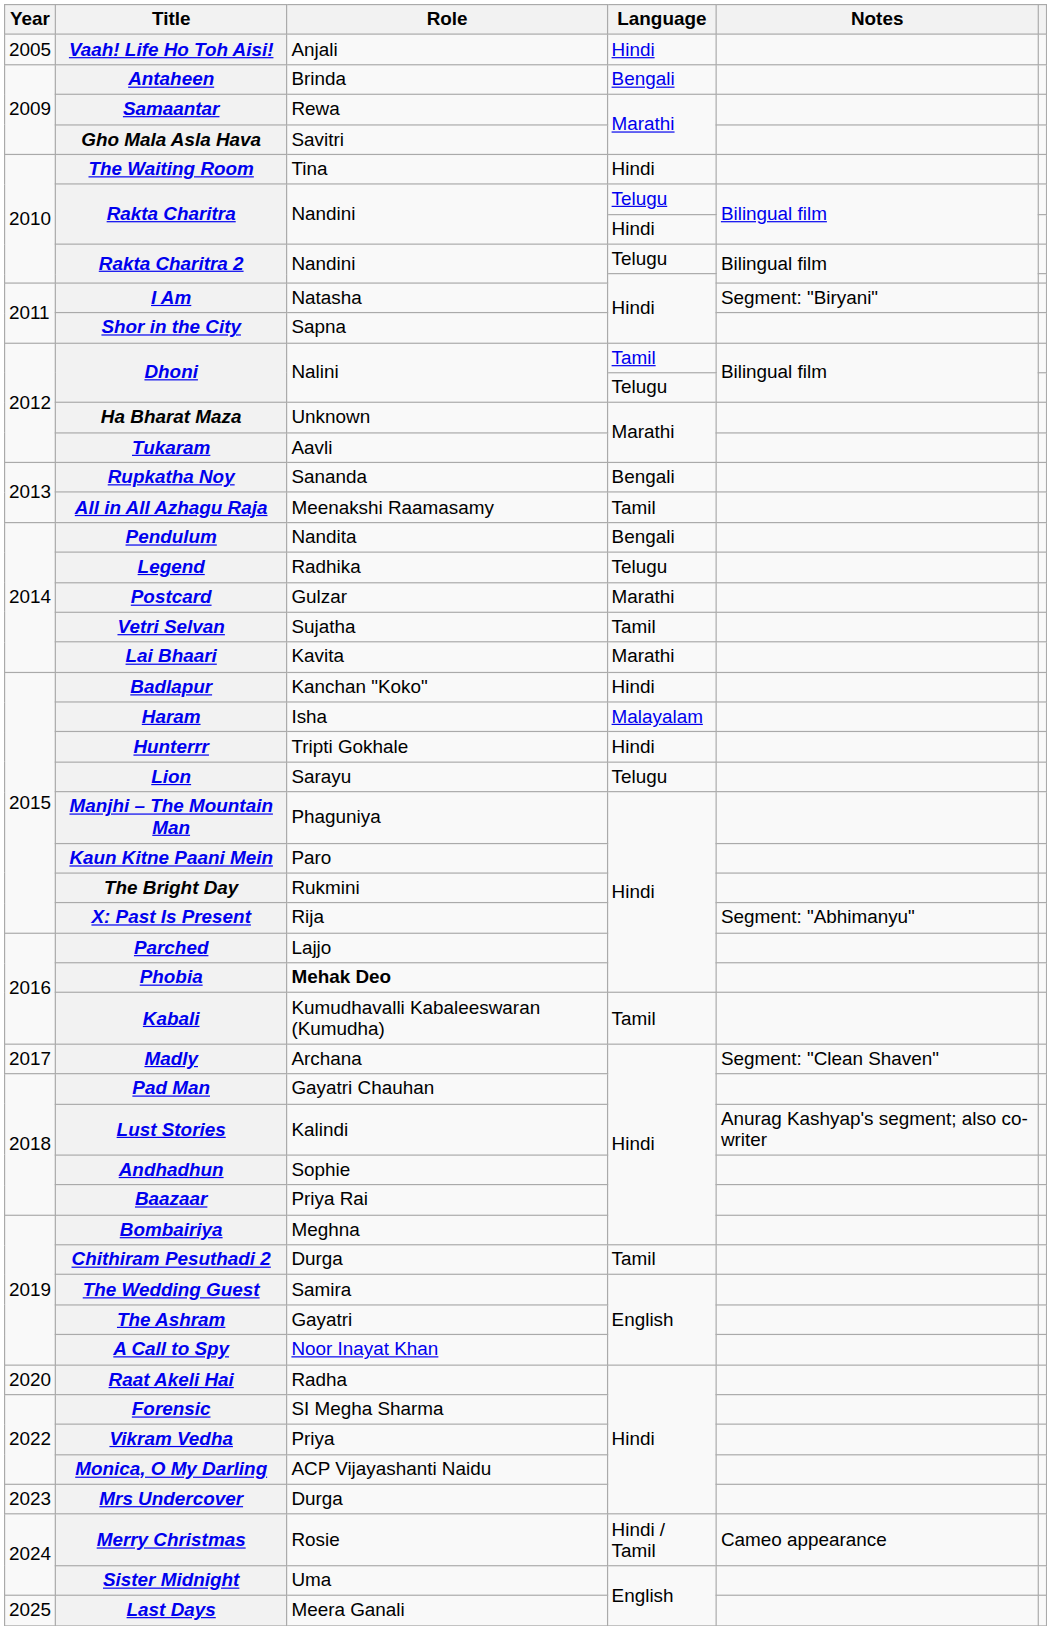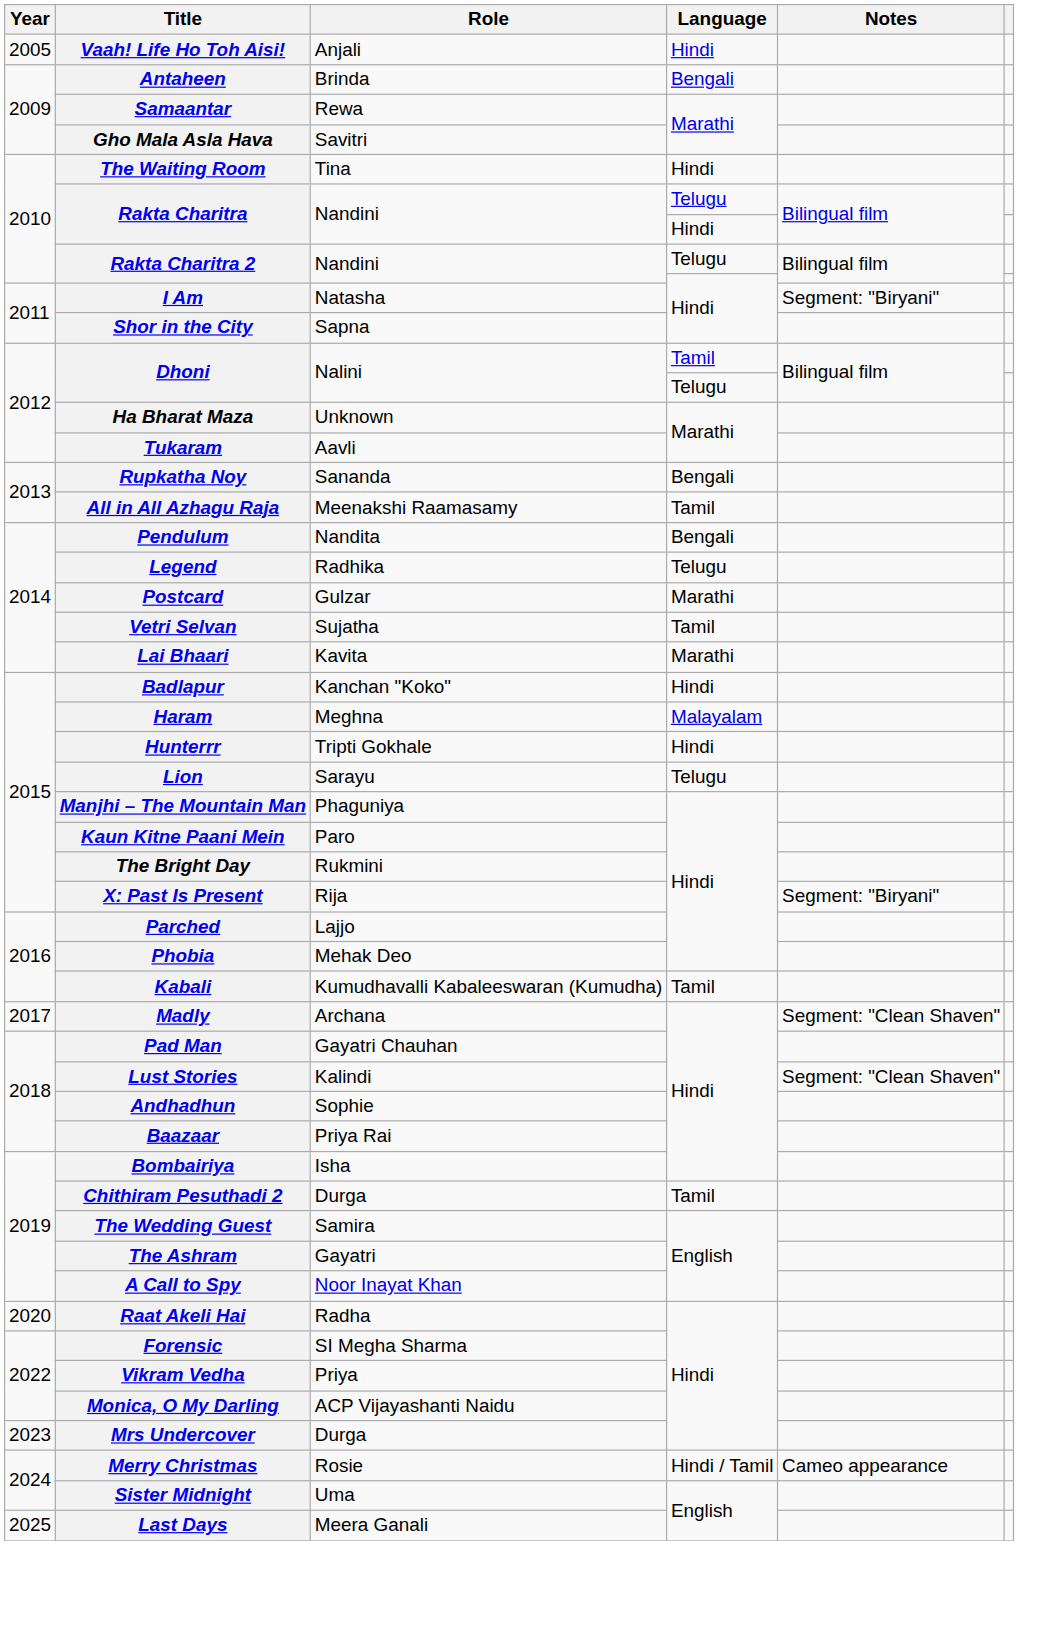(309, 716) Isha -> (349, 716) Meghna
(818, 917) Segment: "Abhimanyu" -> (861, 896) Segment: "Biryani"
(341, 977) bold -> (363, 956) normal
(874, 1129) Anurag Kashyap's segment; also co-writer -> (891, 1076) Segment: "Clean Shaven"
(326, 1229) Meghna -> (333, 1165) Isha
